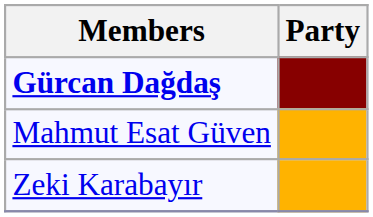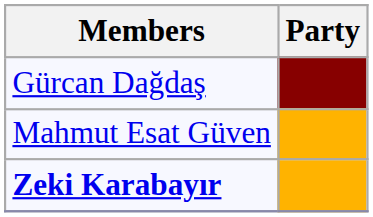(117, 82) bold -> (109, 82) normal
(107, 185) normal -> (117, 185) bold
